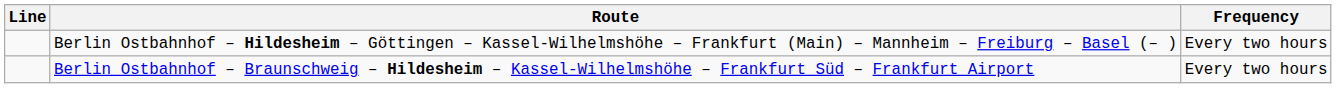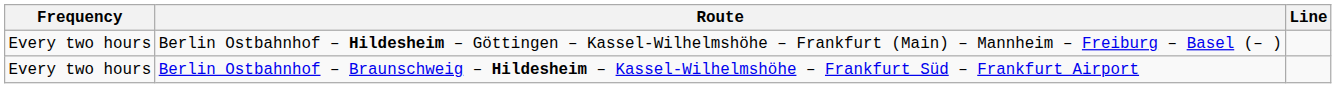columns swapped: (27, 18) <-> (1256, 18)
